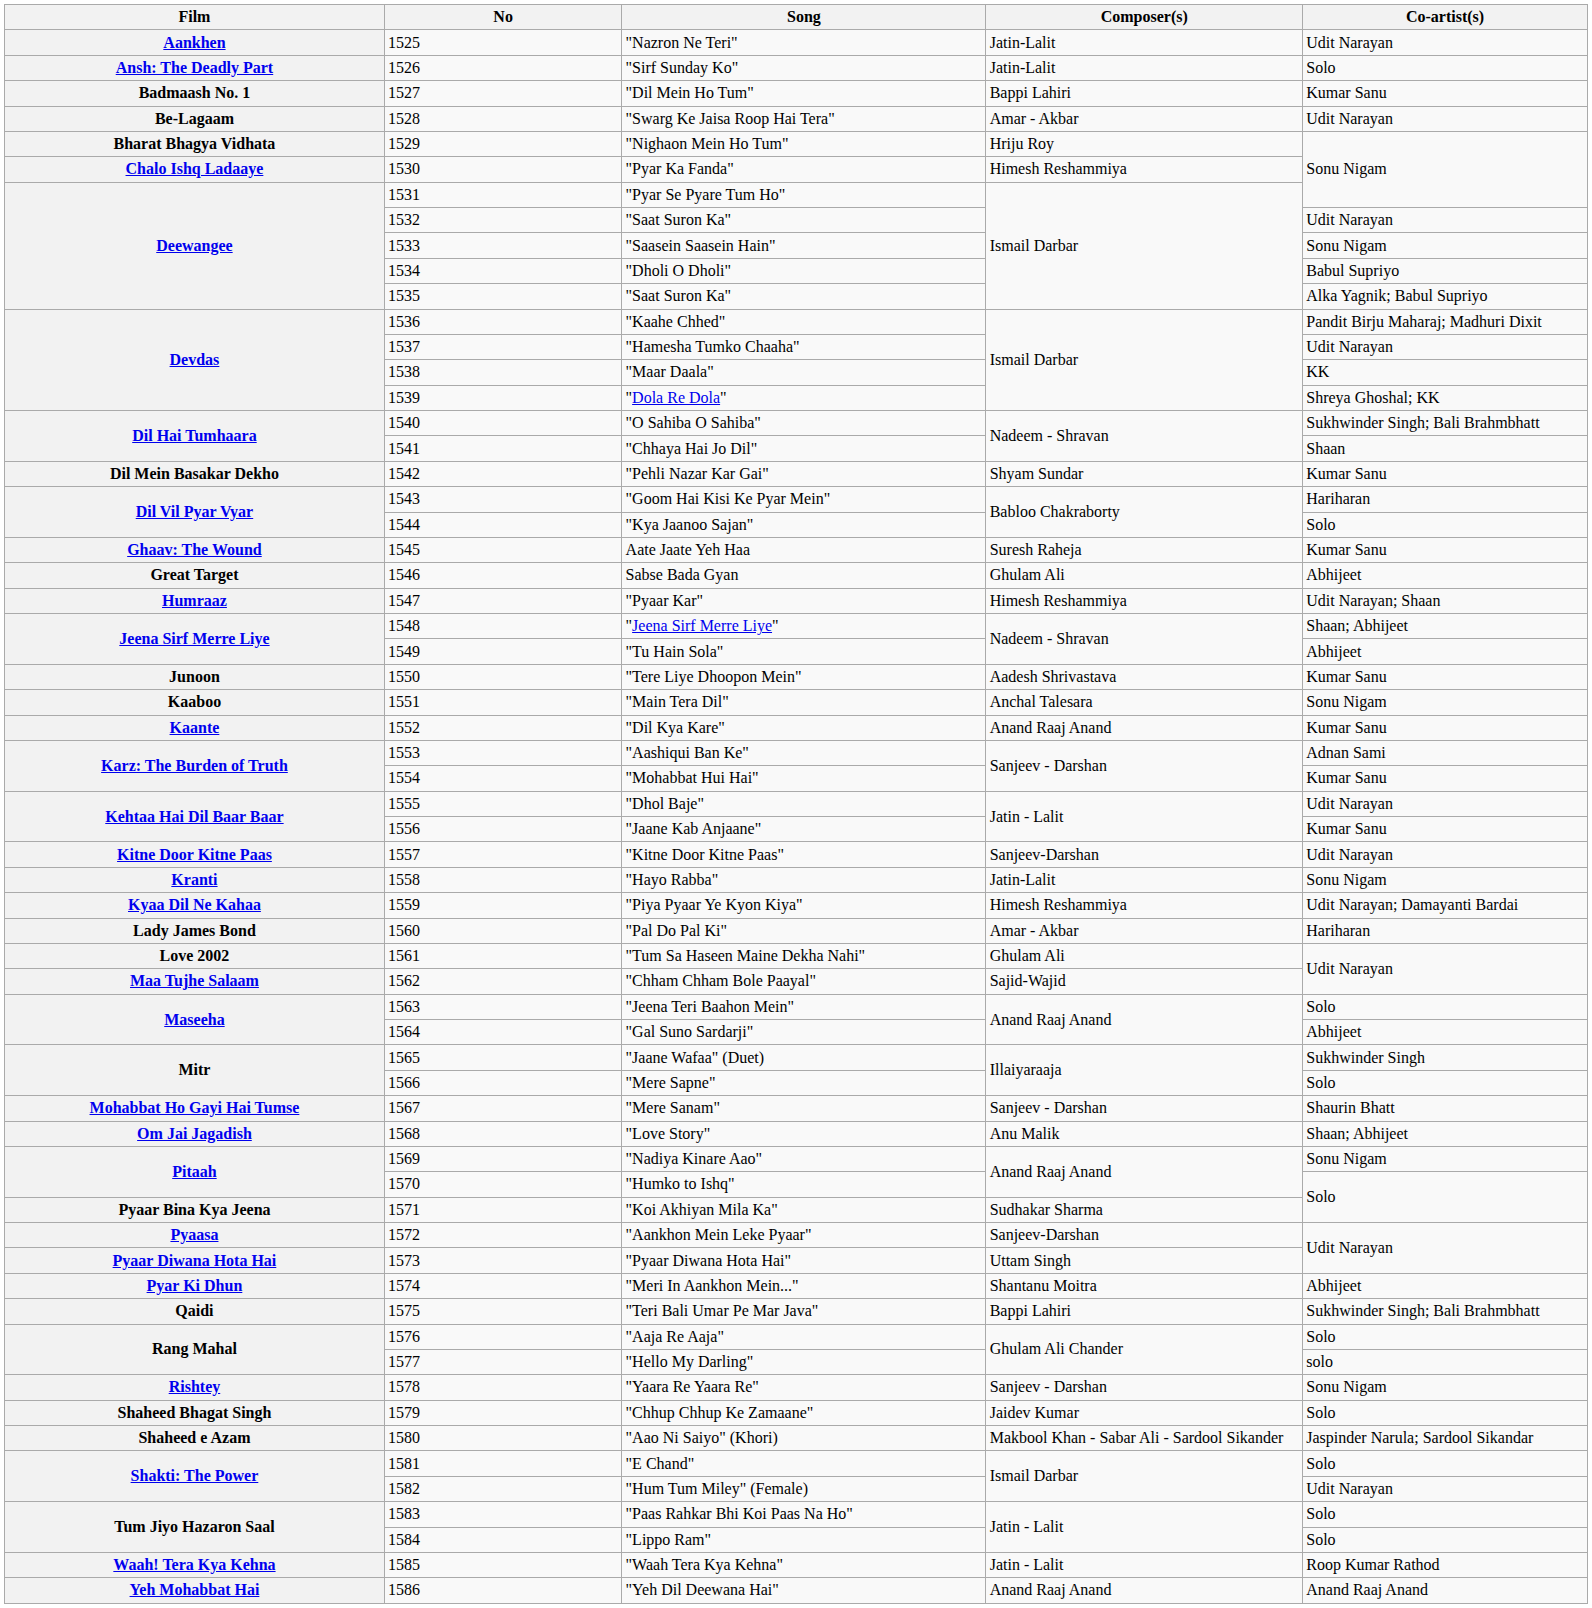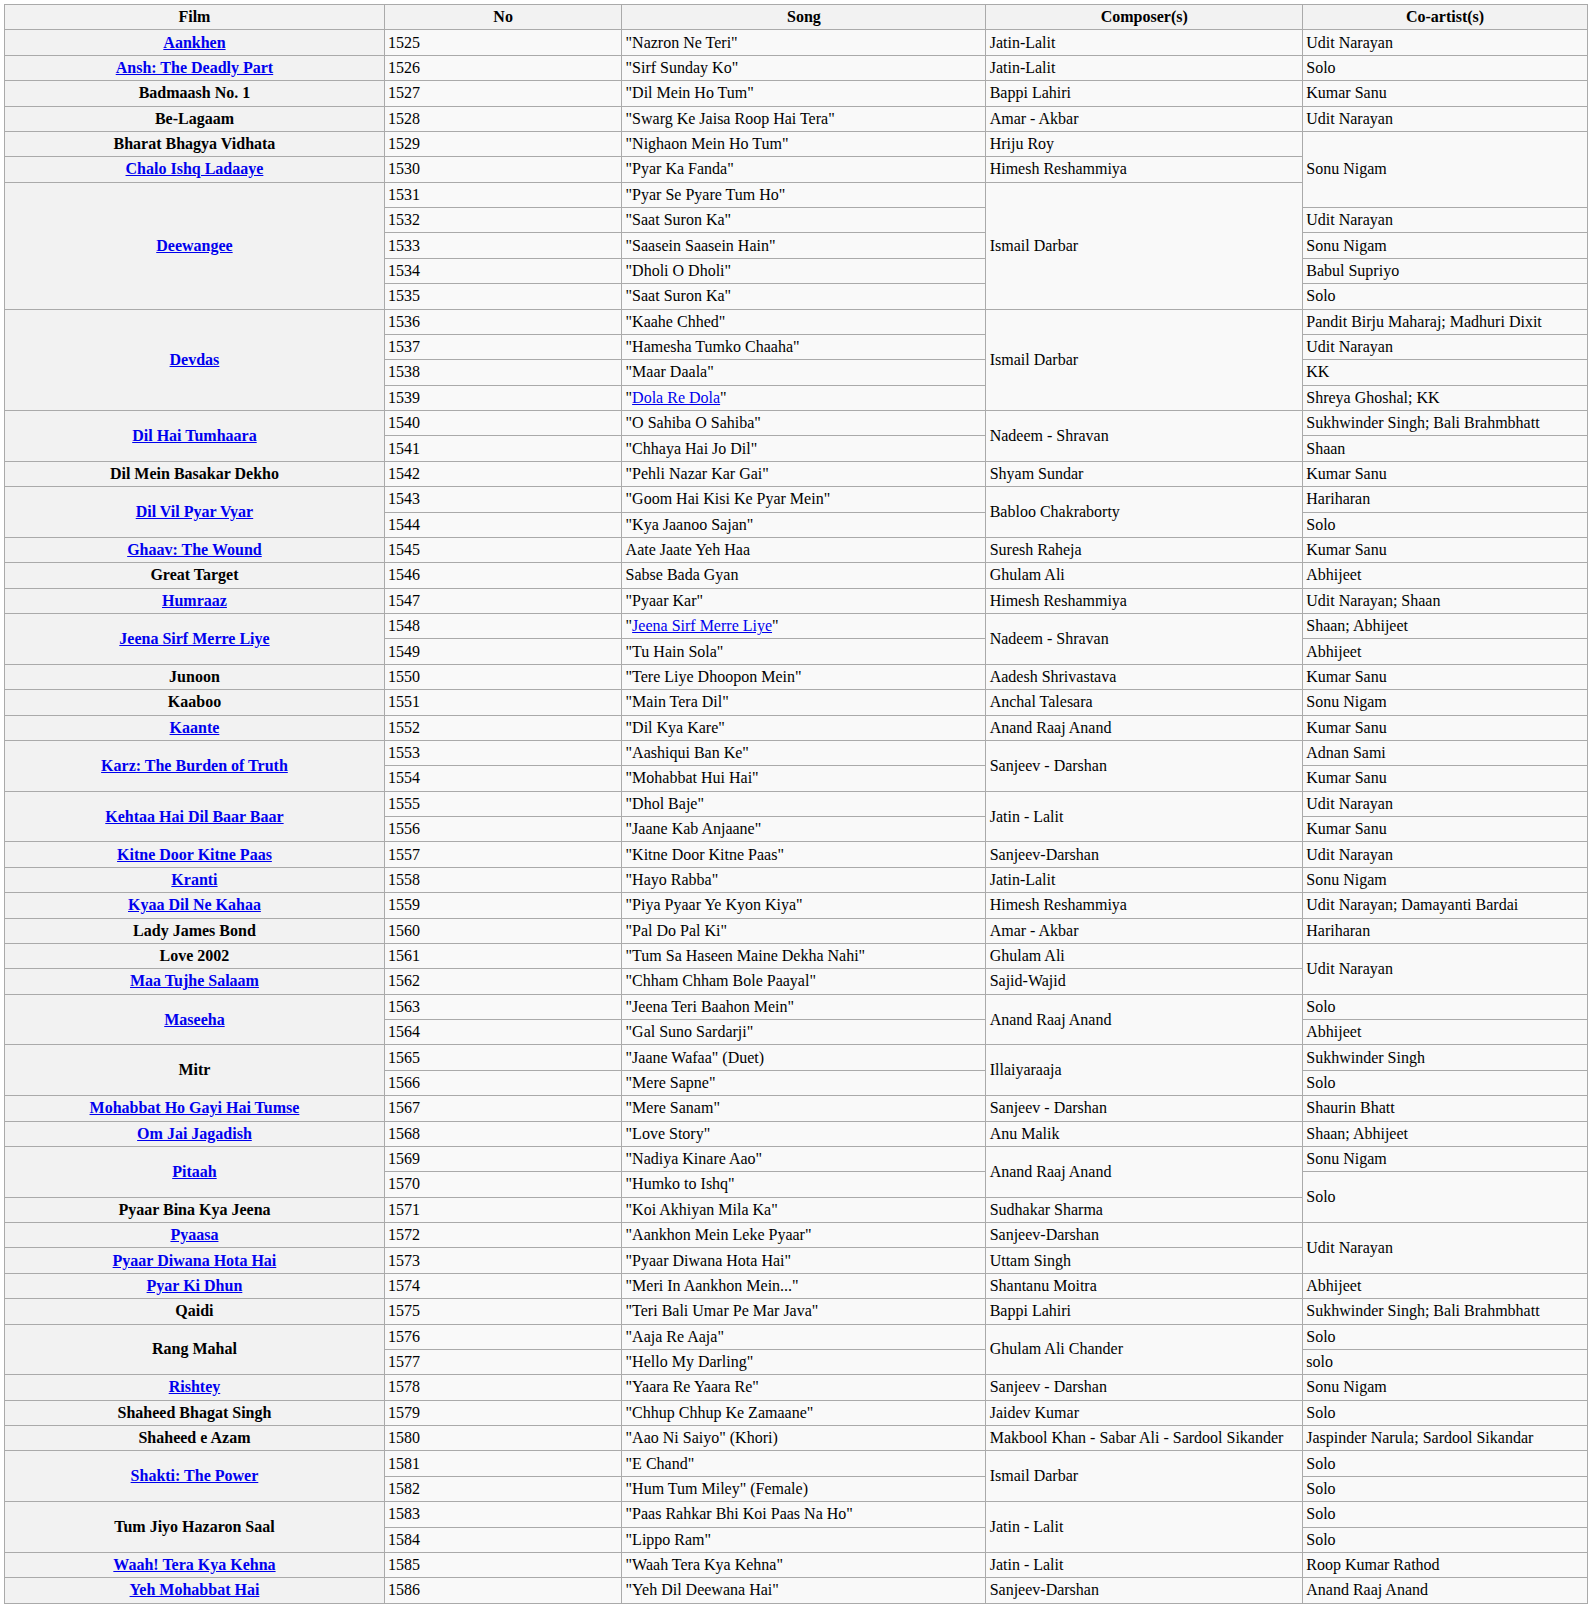(1397, 296) Alka Yagnik; Babul Supriyo -> (1321, 296) Solo
(1350, 1488) Udit Narayan -> (1321, 1488) Solo
(1051, 1590) Anand Raaj Anand -> (1044, 1590) Sanjeev-Darshan
